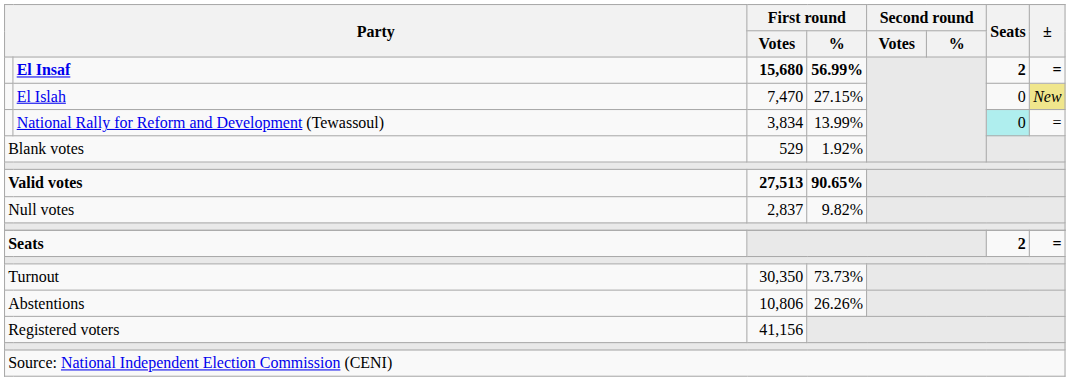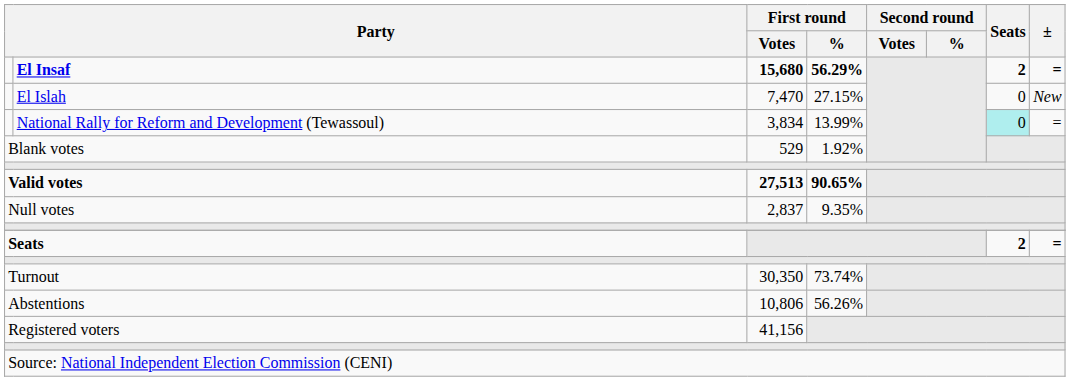(837, 70) 56.99% -> (837, 70) 56.29%
(1047, 96) khaki background -> (1047, 96) no background
(842, 209) 9.82% -> (842, 209) 9.35%
(838, 276) 73.73% -> (838, 276) 73.74%
(838, 303) 26.26% -> (838, 303) 56.26%
